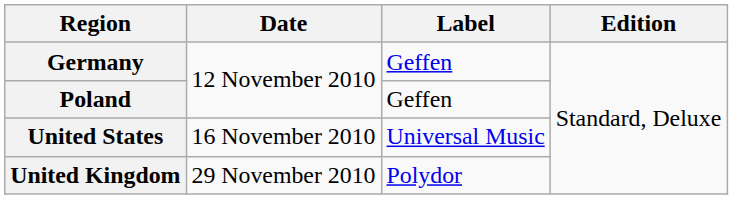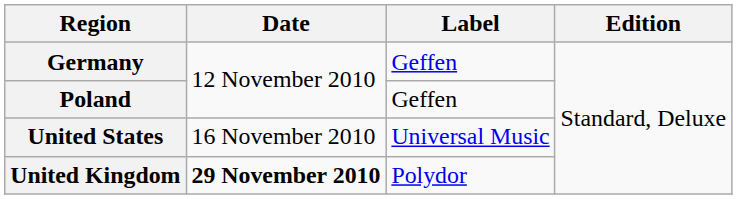(283, 174) normal -> (286, 174) bold
